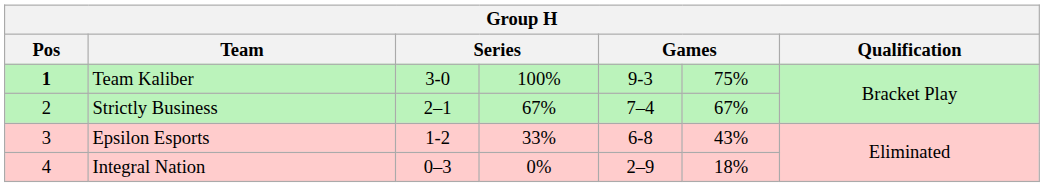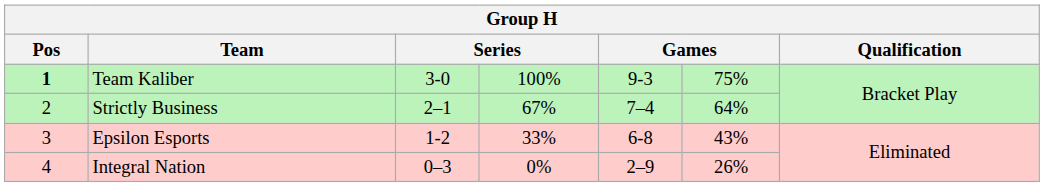(731, 108) 67% -> (731, 108) 64%
(731, 166) 18% -> (731, 166) 26%
